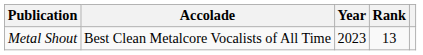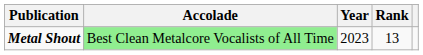(43, 38) normal -> (44, 38) bold
(207, 38) no background -> (210, 38) lightgreen background
